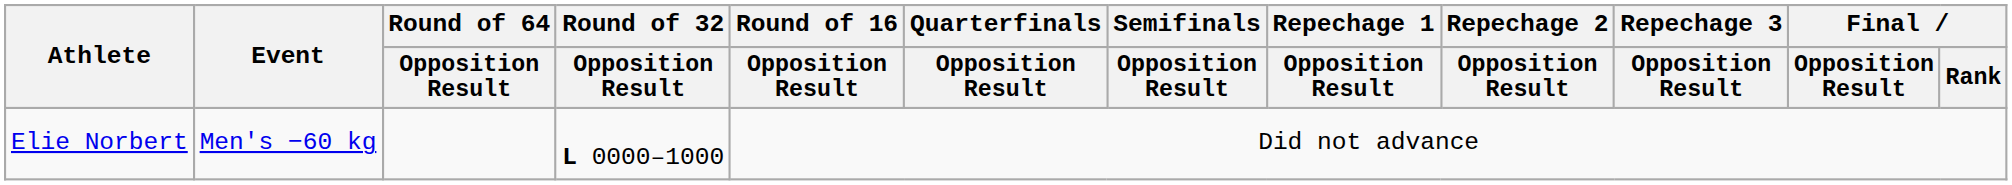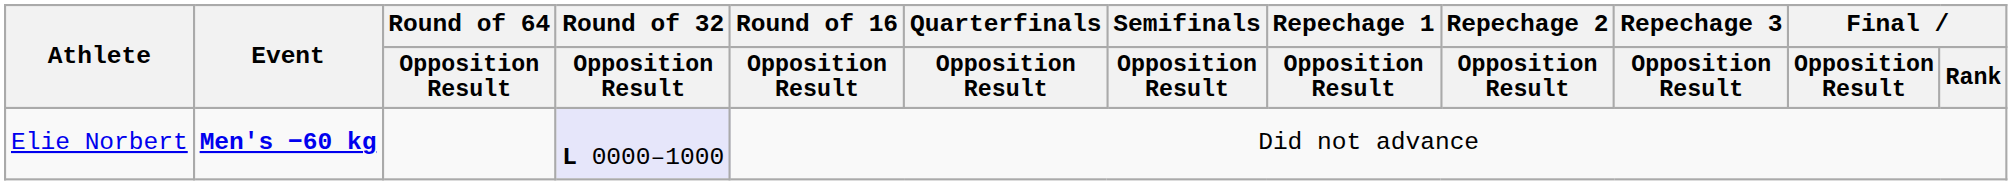(288, 143) normal -> (288, 143) bold
(643, 158) no background -> (643, 158) lavender background
